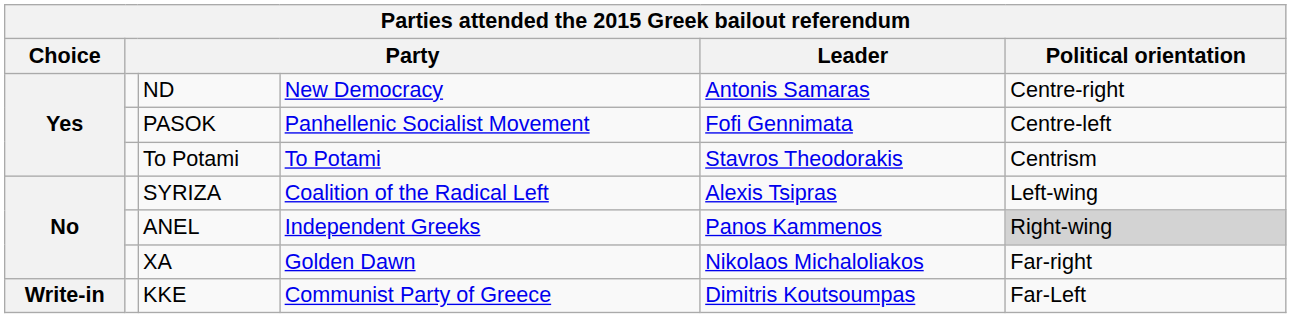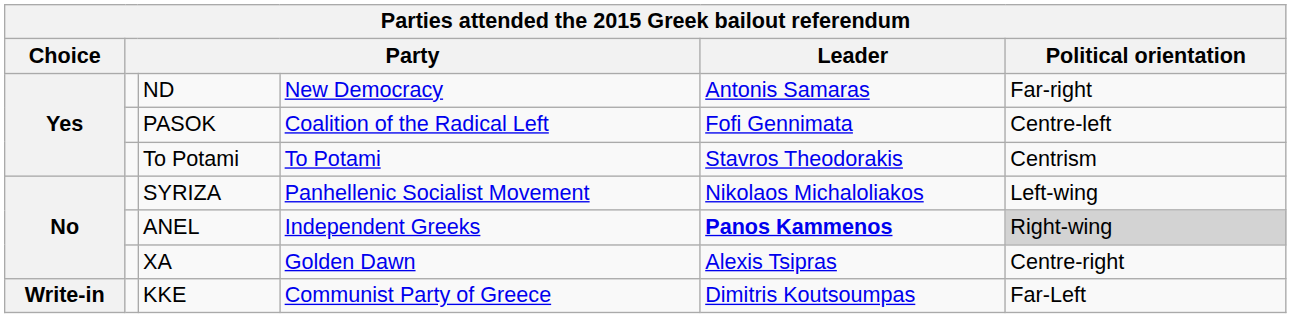(1067, 90) Centre-right -> (1051, 90) Far-right
(437, 124) Panhellenic Socialist Movement -> (417, 124) Coalition of the Radical Left
(417, 192) Coalition of the Radical Left -> (437, 192) Panhellenic Socialist Movement
(771, 192) Alexis Tsipras -> (814, 192) Nikolaos Michaloliakos
(793, 227) normal -> (799, 227) bold
(814, 261) Nikolaos Michaloliakos -> (771, 261) Alexis Tsipras
(1051, 261) Far-right -> (1067, 261) Centre-right
